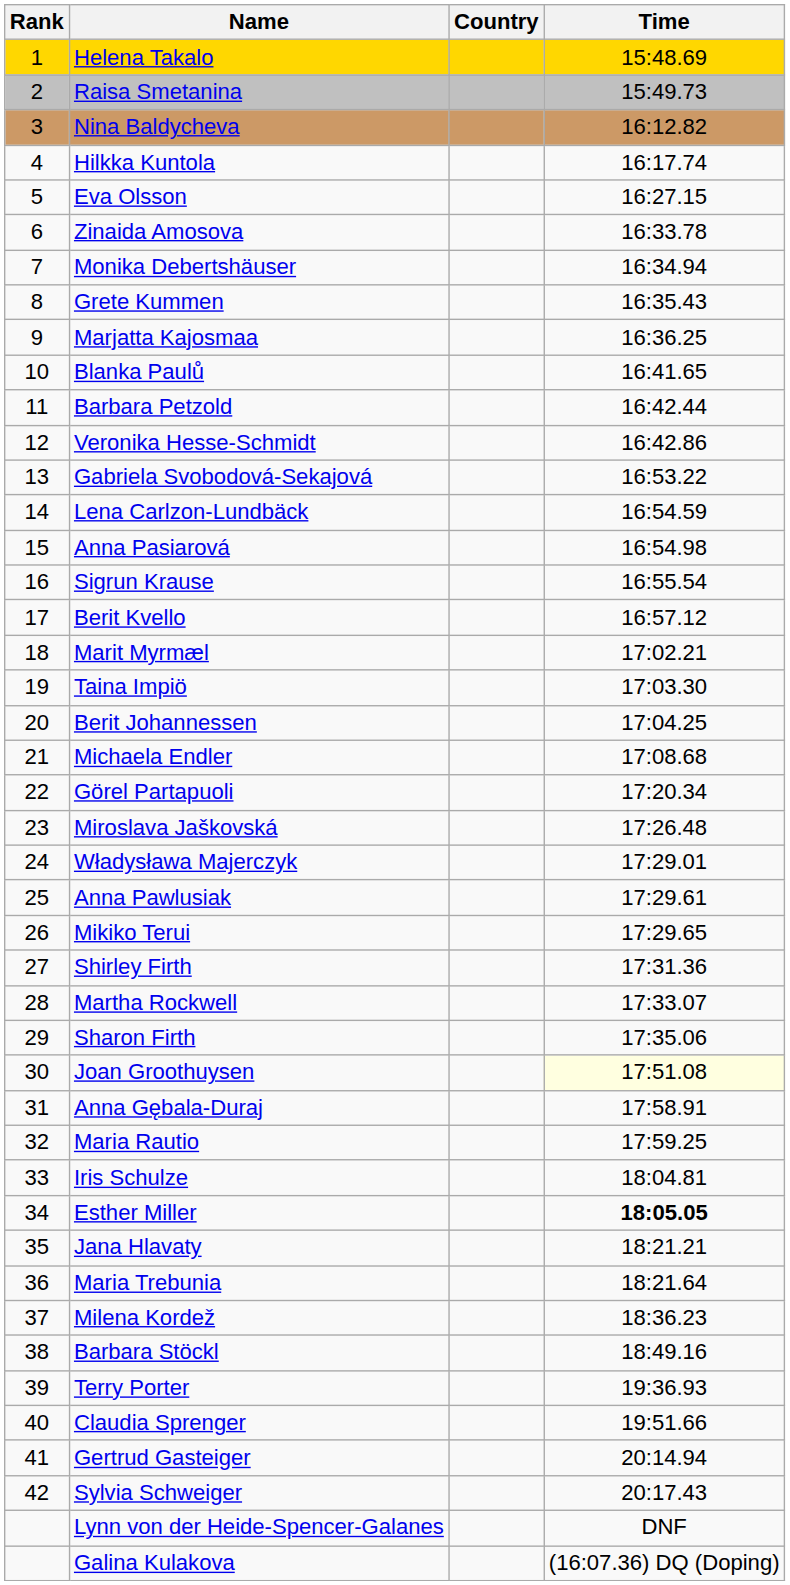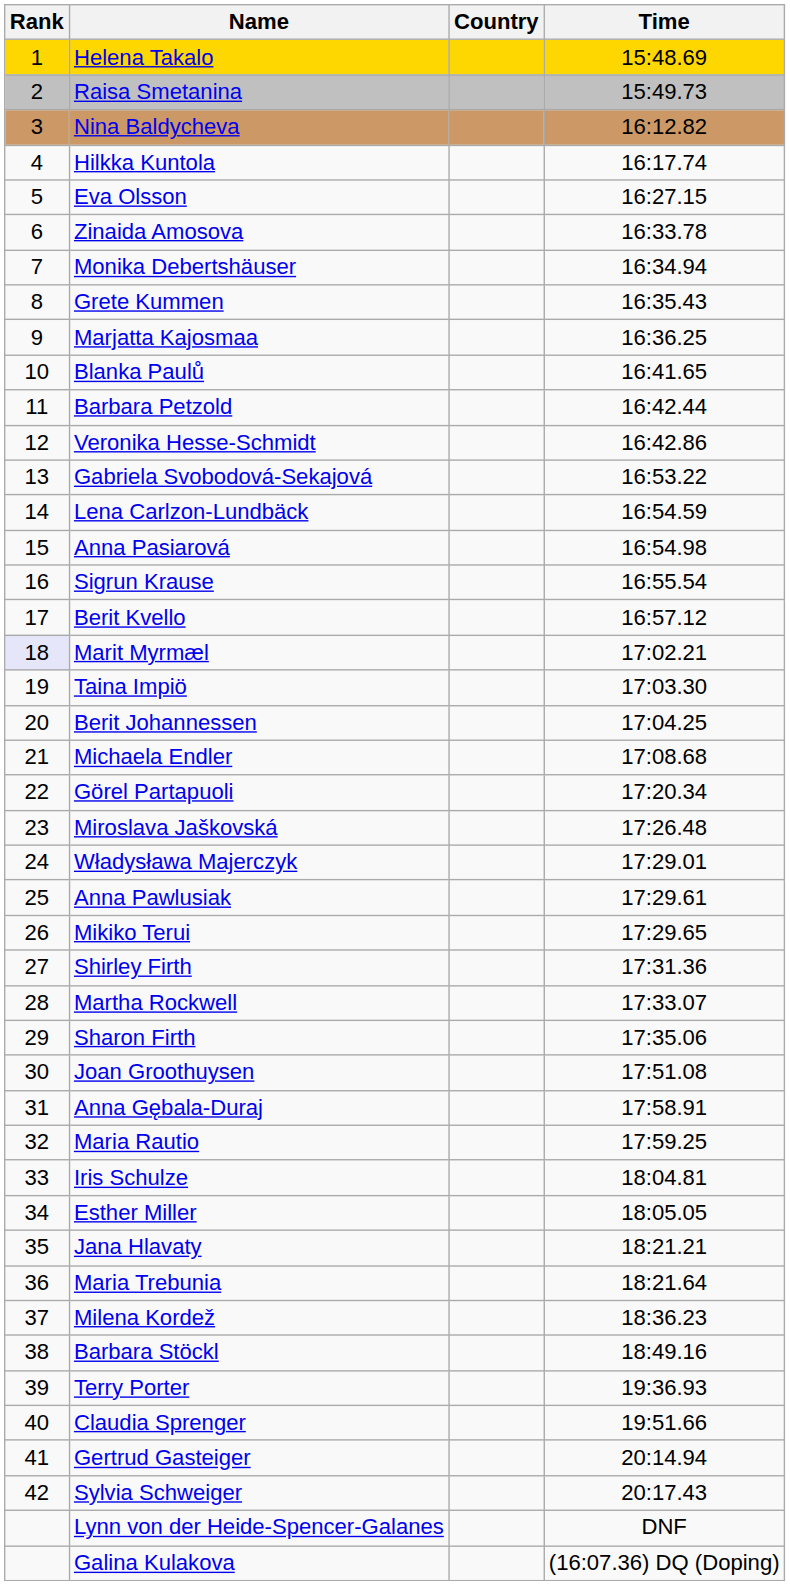(37, 652) no background -> (37, 652) lavender background
(664, 1072) lightyellow background -> (664, 1072) no background
(664, 1212) bold -> (664, 1212) normal
